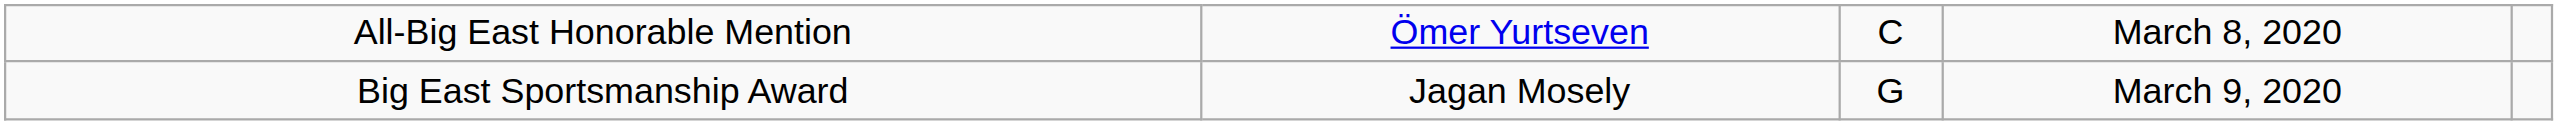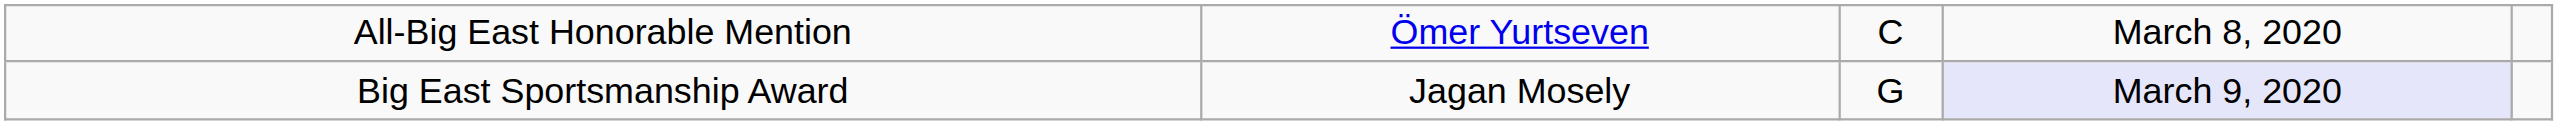(2227, 89) no background -> (2227, 89) lavender background
